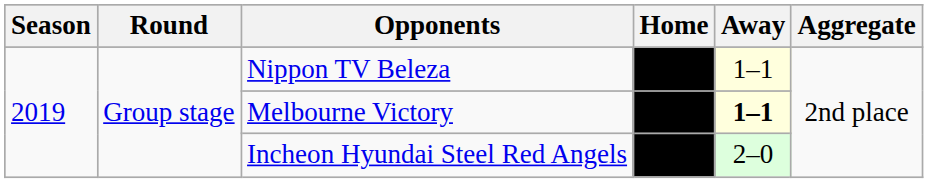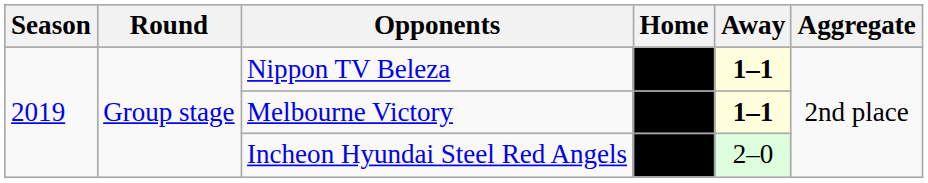(753, 68) normal -> (753, 68) bold
